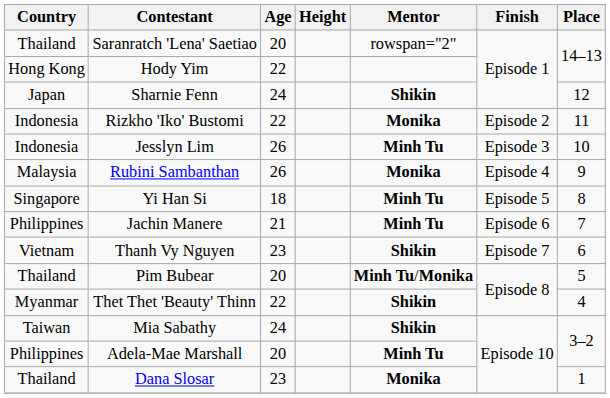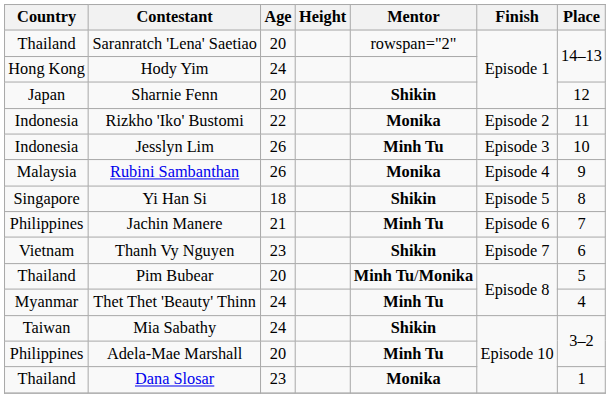(278, 69) 22 -> (278, 69) 24
(278, 95) 24 -> (278, 95) 20
(413, 198) Minh Tu -> (413, 198) Shikin
(278, 302) 22 -> (278, 302) 24
(413, 302) Shikin -> (413, 302) Minh Tu
